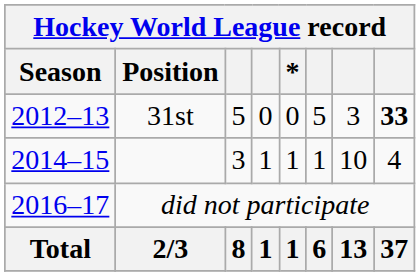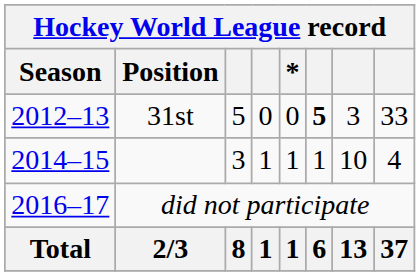(319, 115) normal -> (319, 115) bold
(394, 115) bold -> (394, 115) normal
